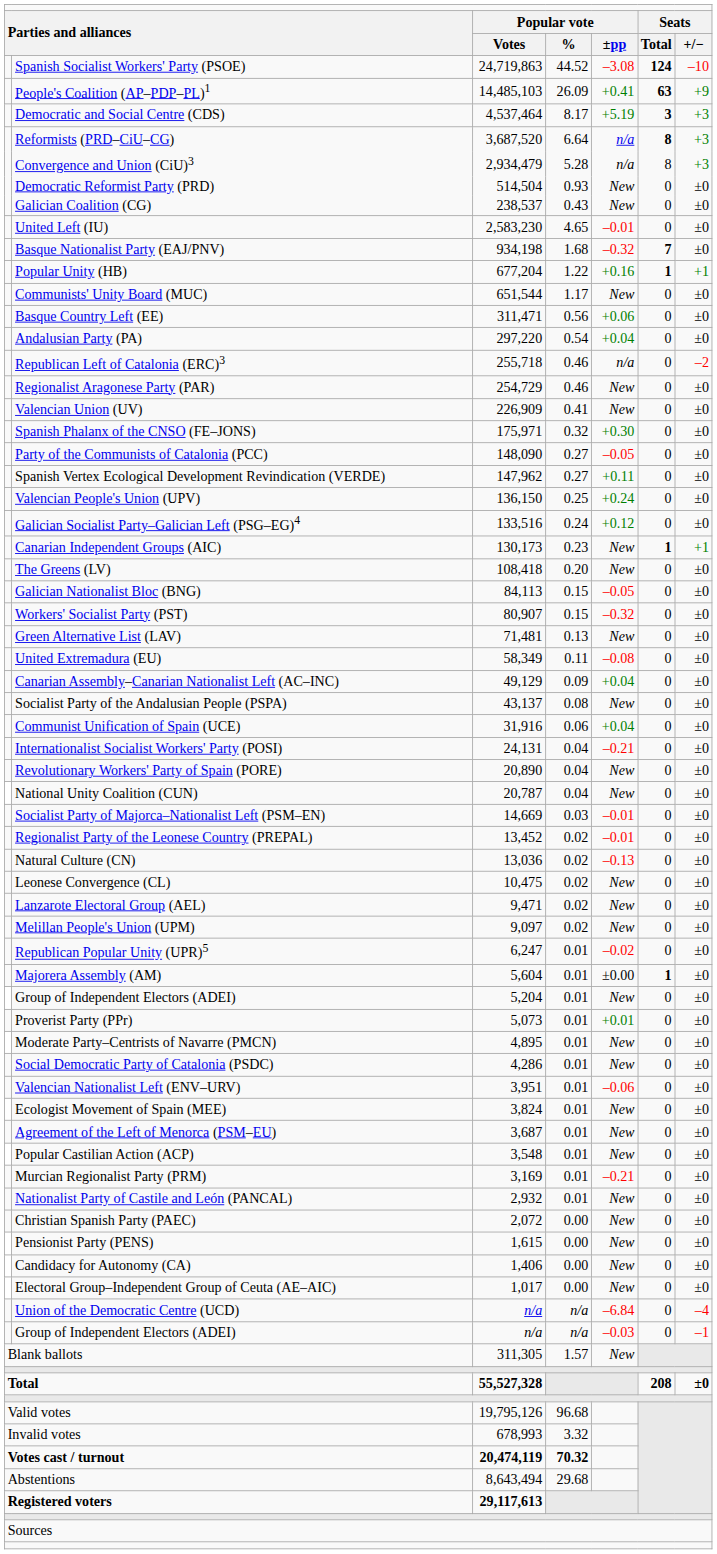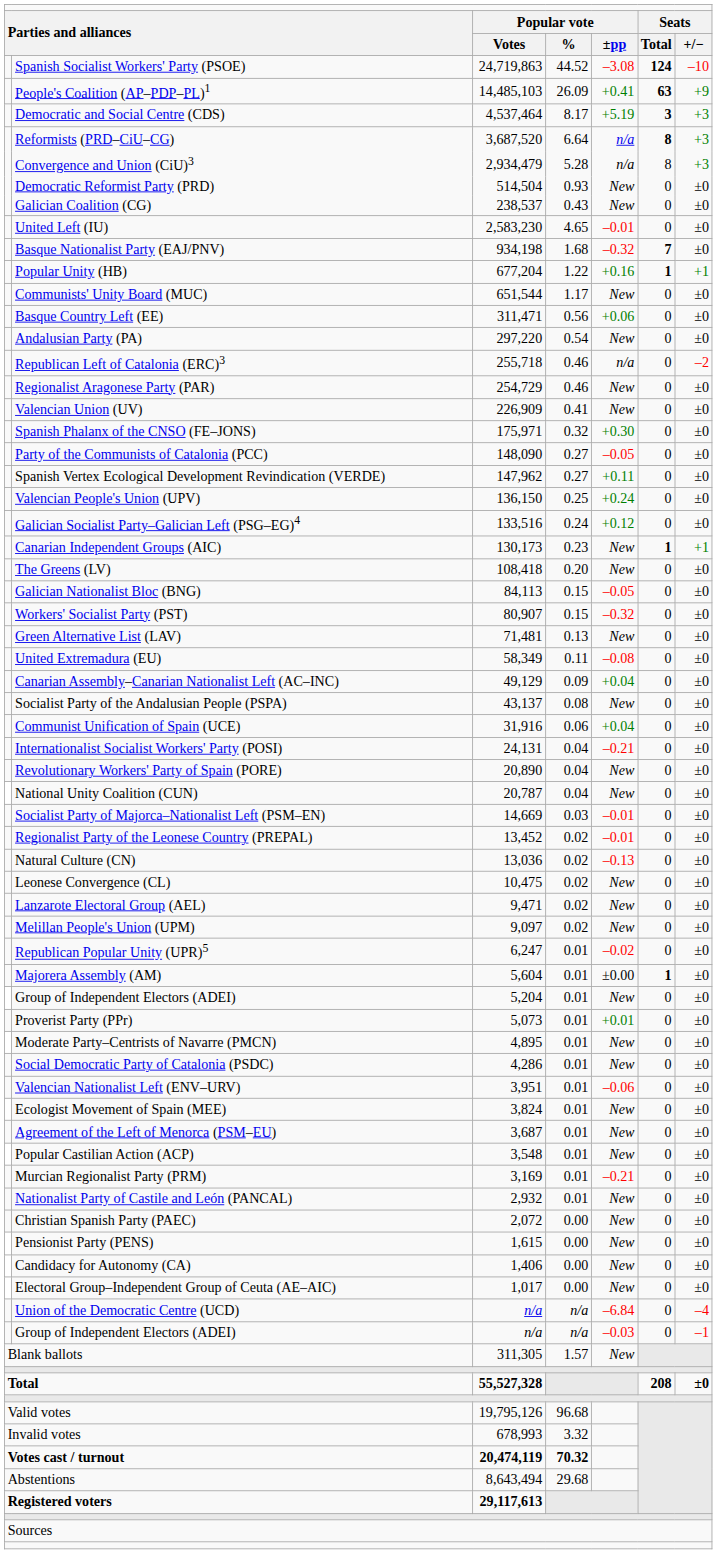(618, 338) +0.04 -> (622, 338) New
